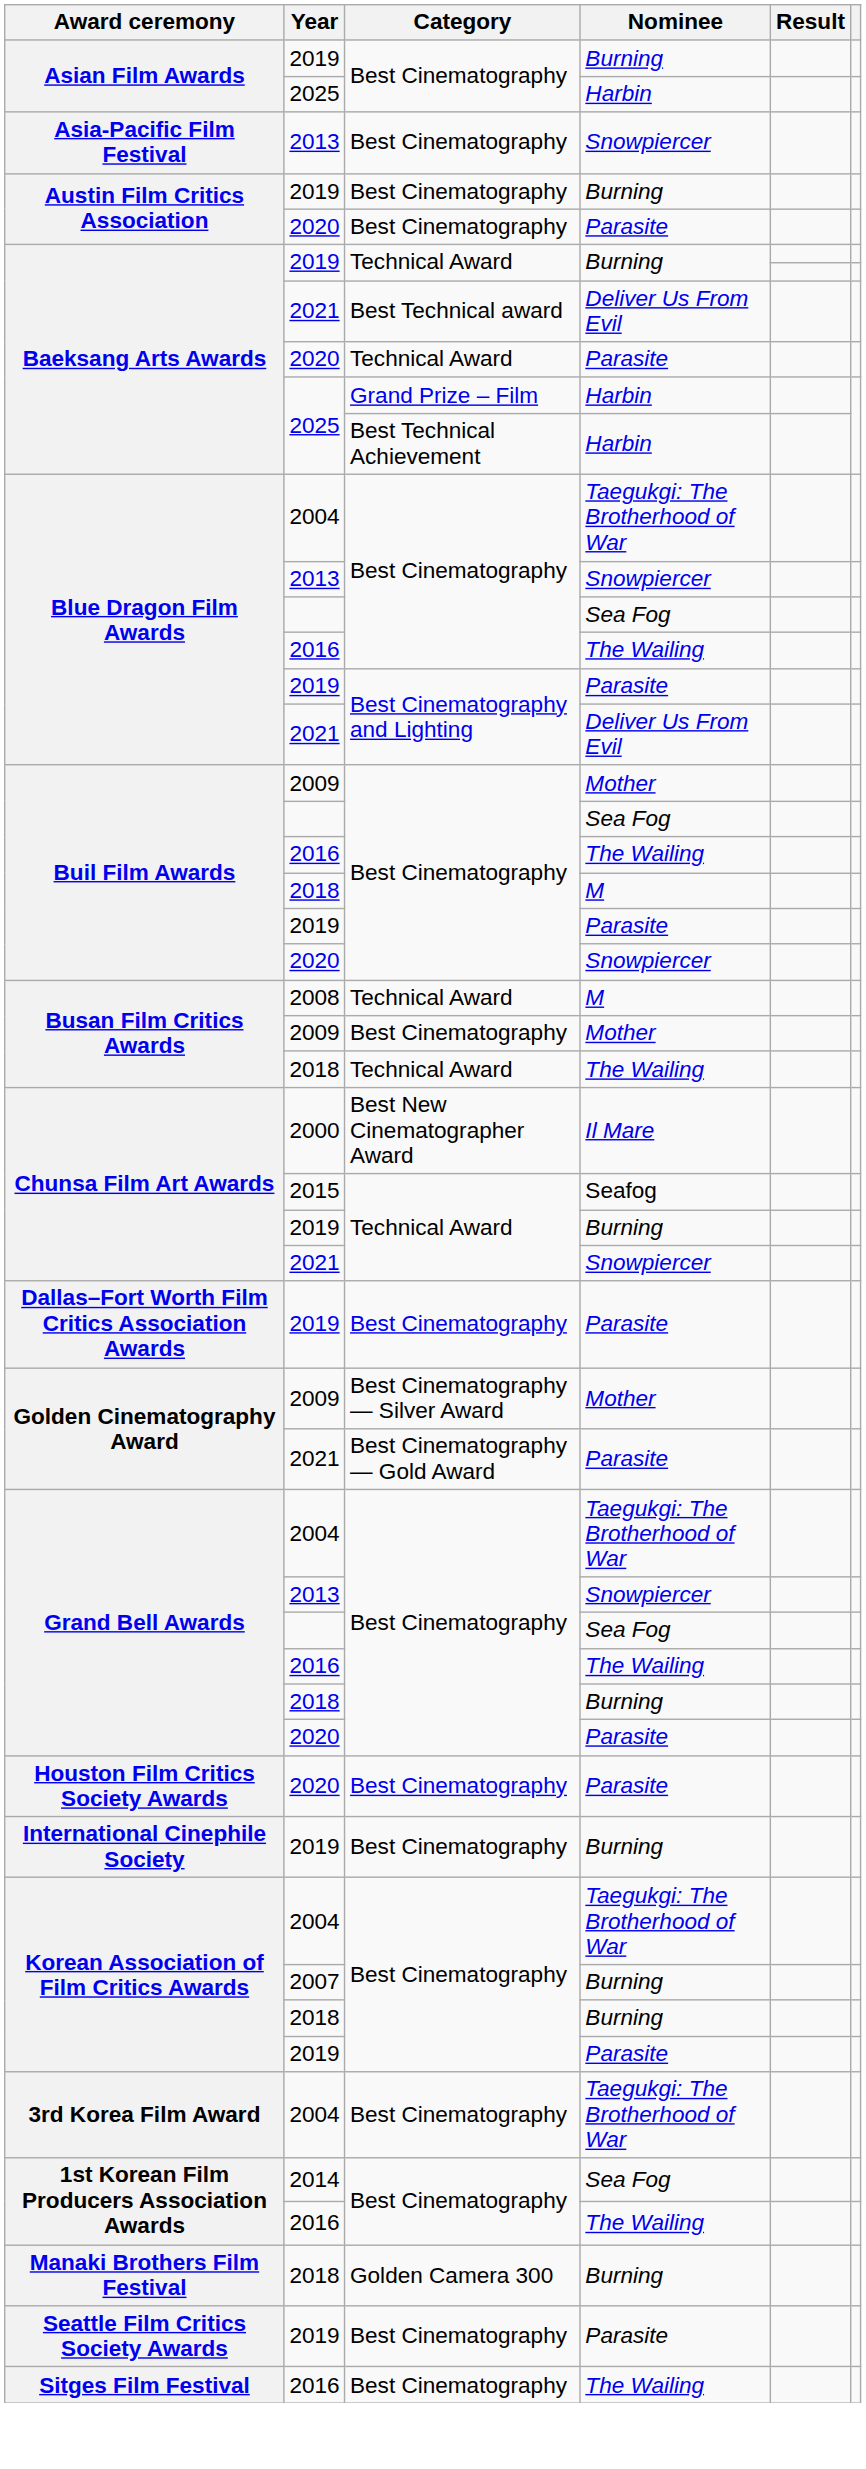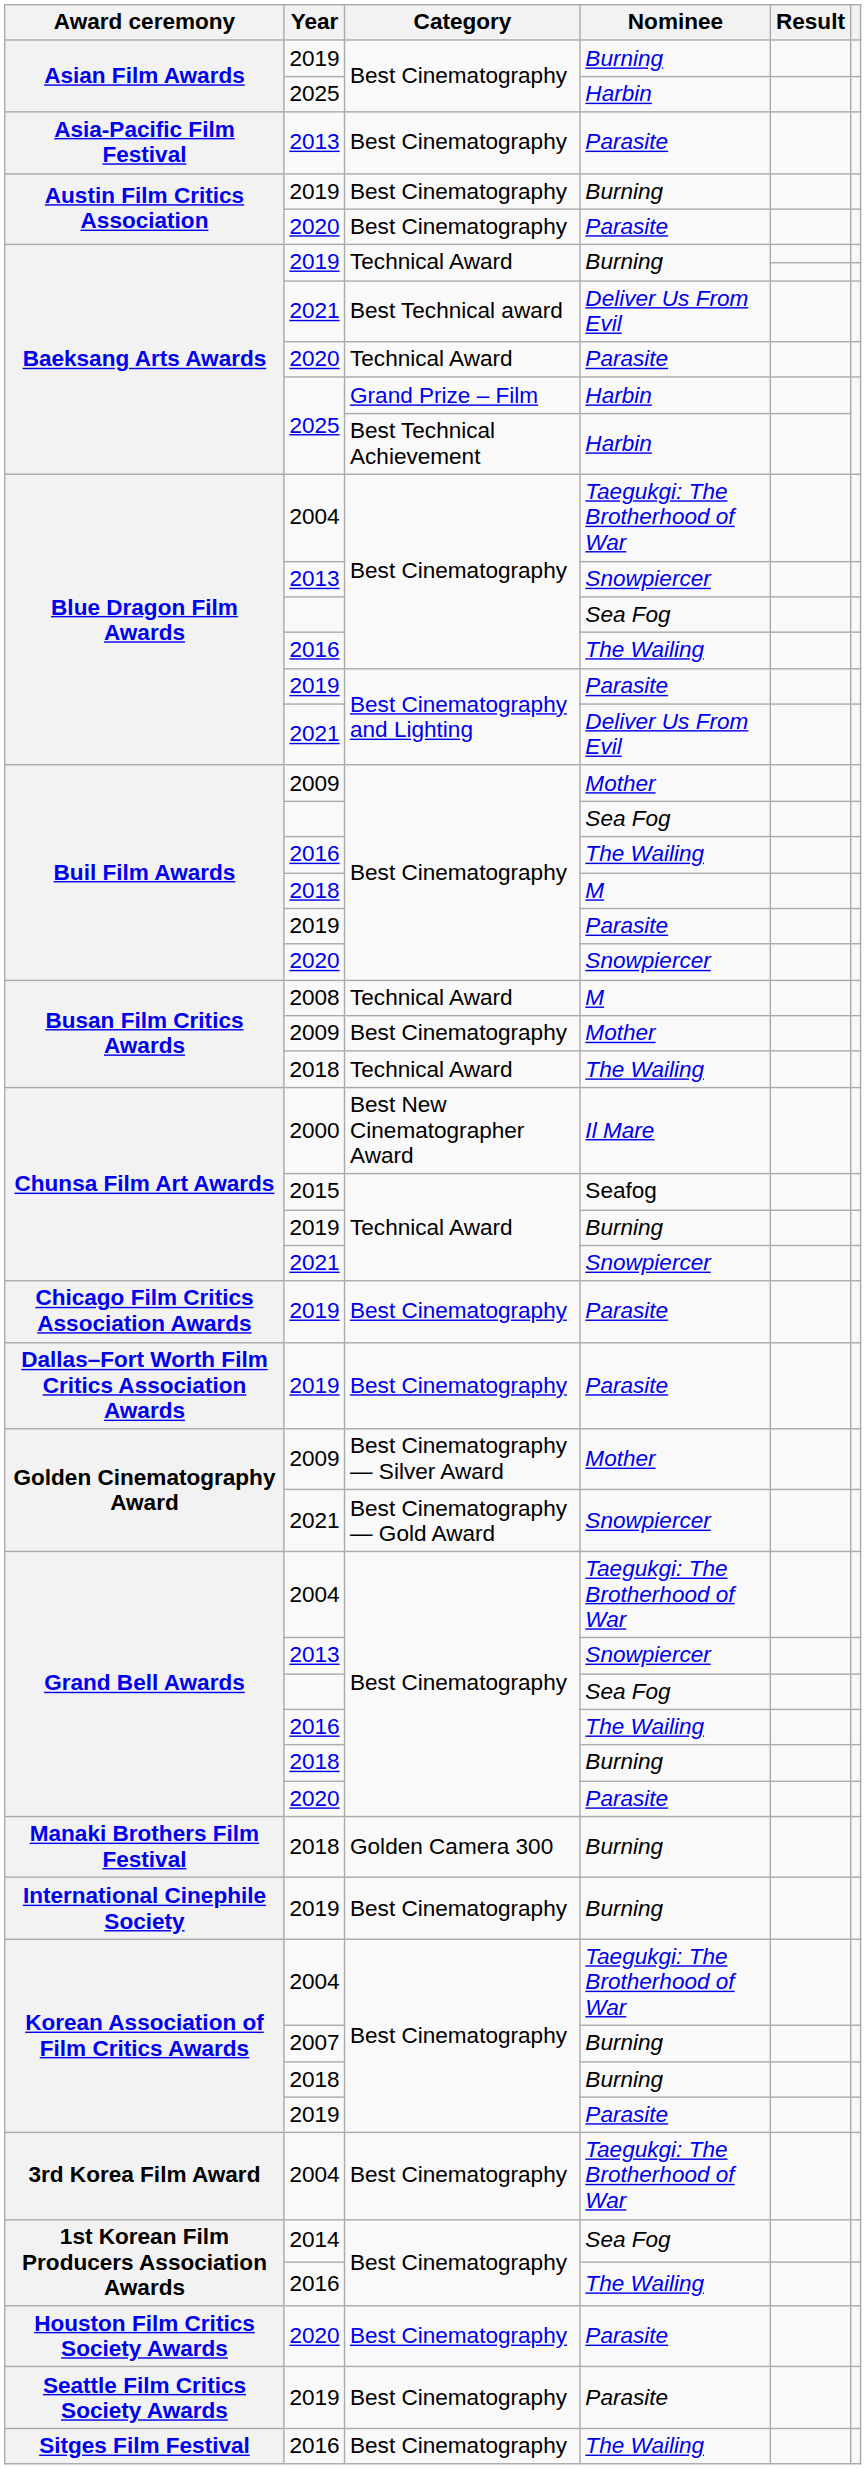(648, 142) Snowpiercer -> (627, 142) Parasite
+ row: (144, 1311)
(627, 1459) Parasite -> (648, 1520) Snowpiercer
rows swapped: (144, 1785) <-> (144, 2275)
